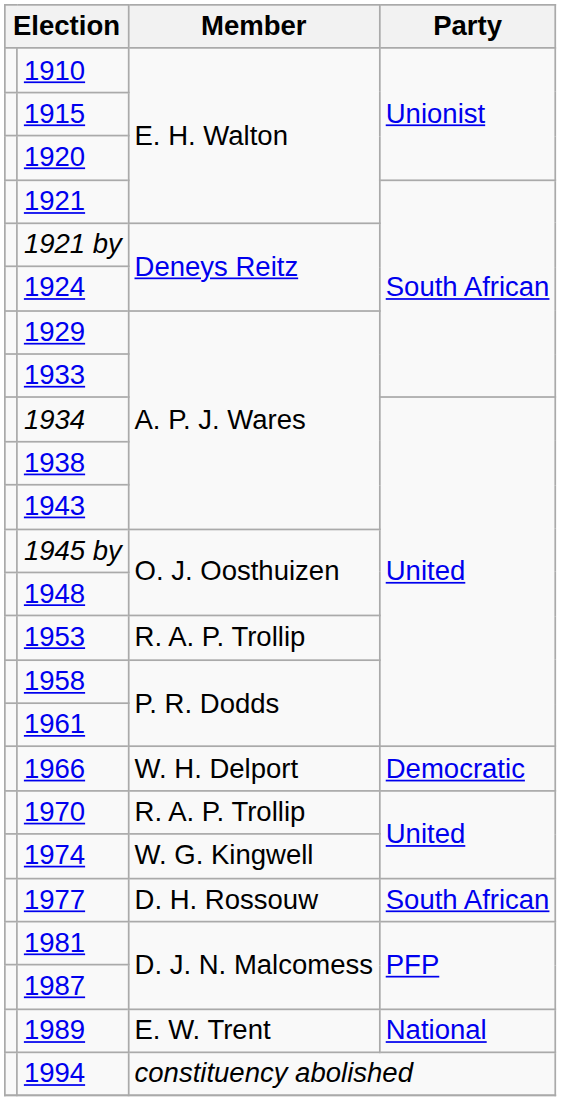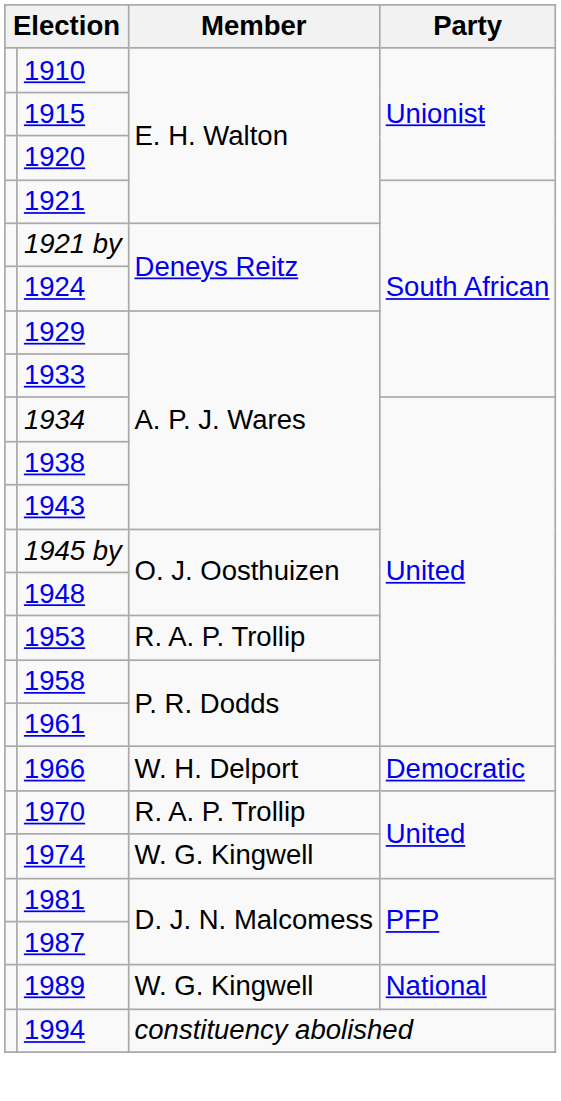- row: (54, 899)
(203, 1030) E. W. Trent -> (224, 986) W. G. Kingwell
